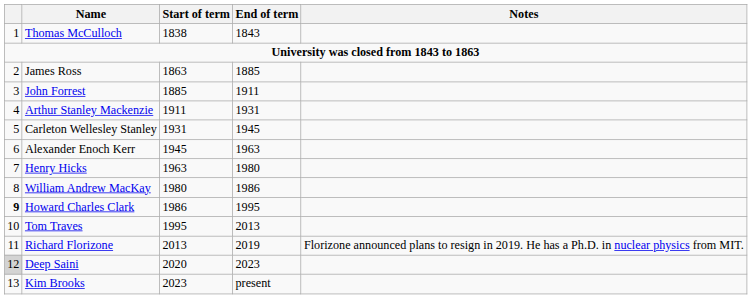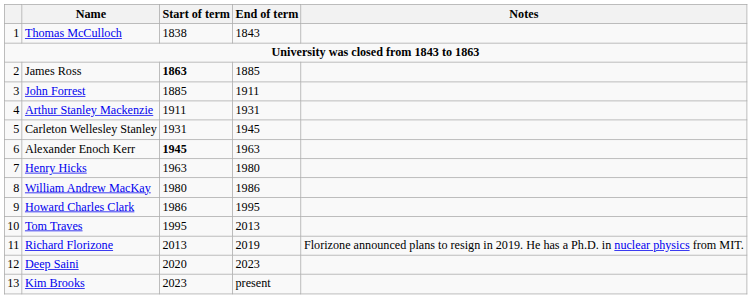(175, 71) normal -> (175, 71) bold
(175, 149) normal -> (175, 149) bold
(16, 206) bold -> (16, 206) normal
(13, 264) lightgrey background -> (13, 264) no background
